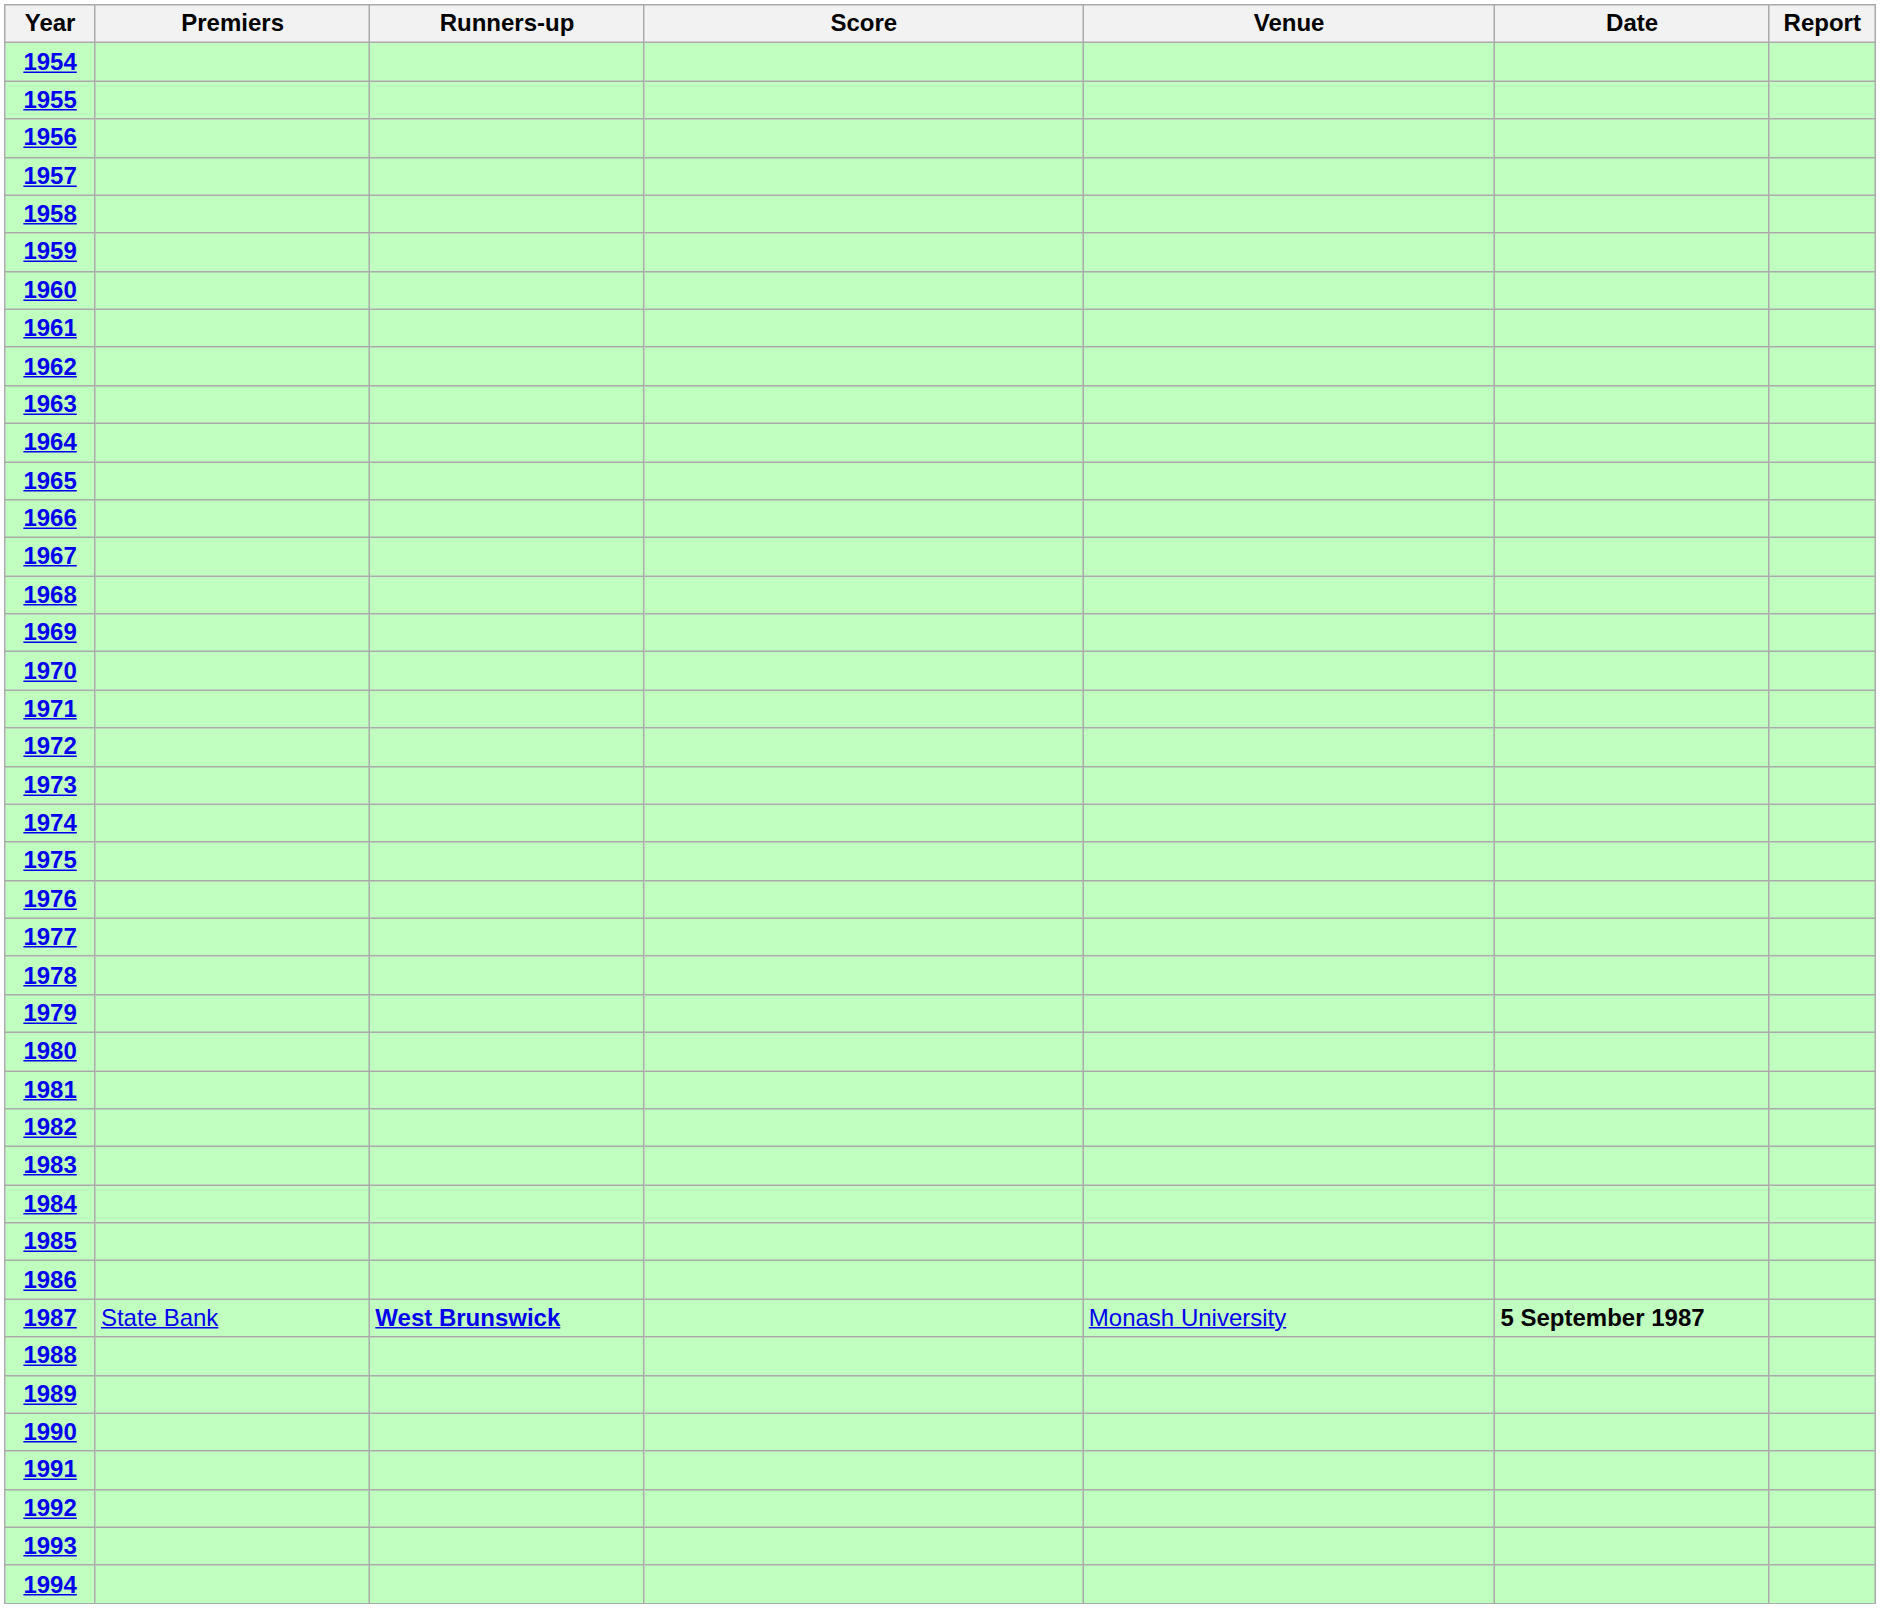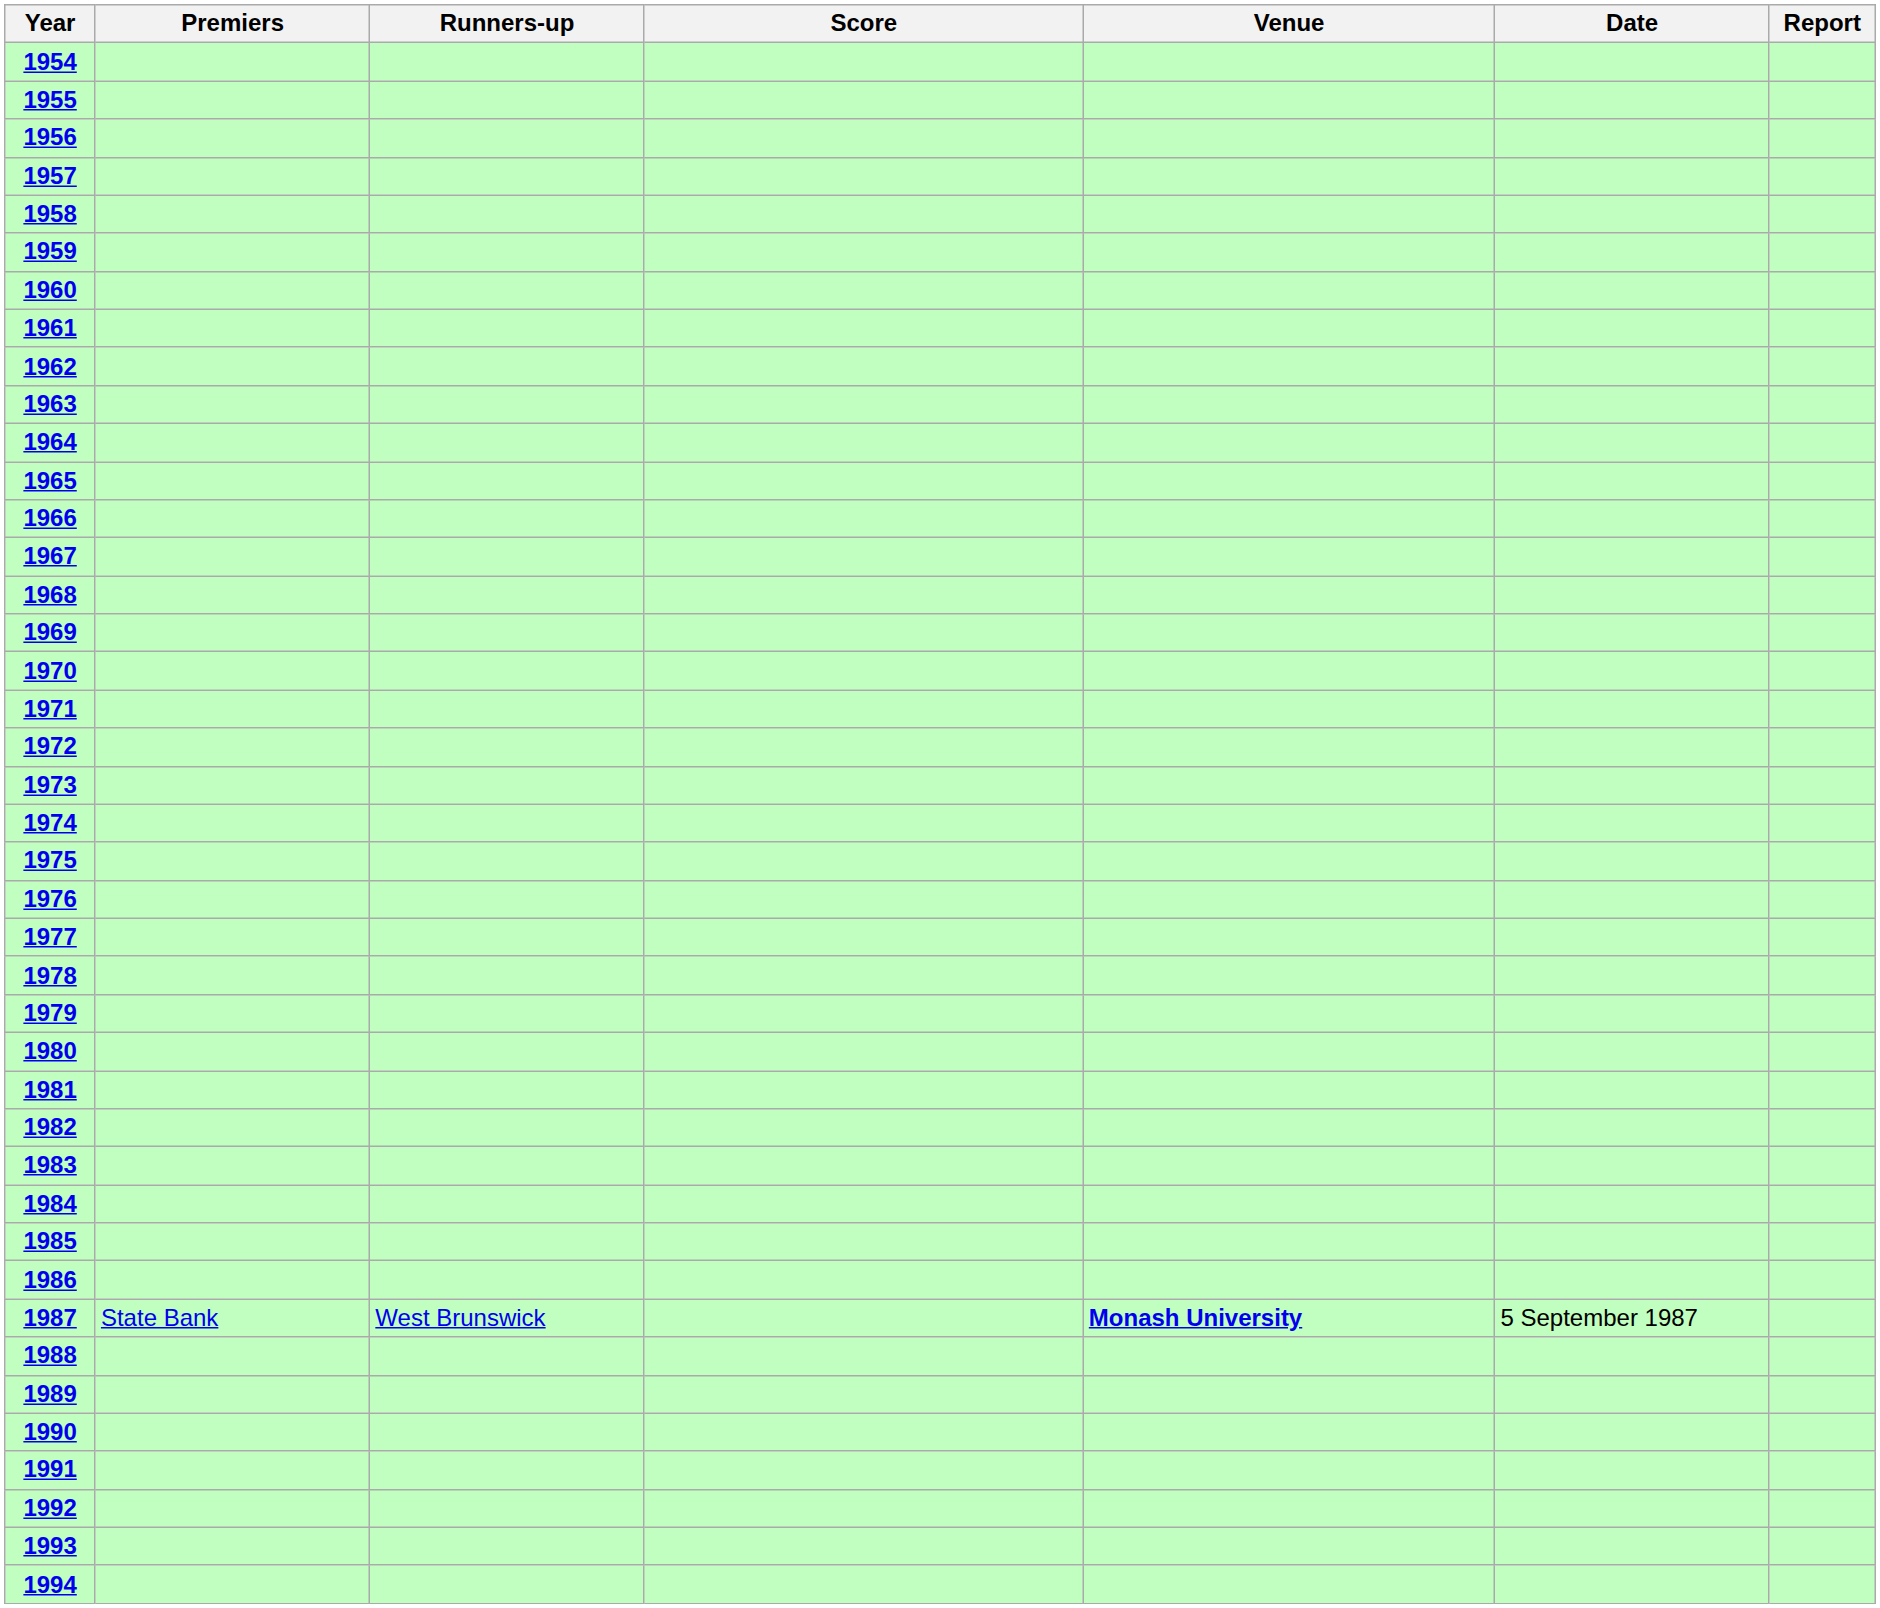(468, 1317) bold -> (460, 1317) normal
(1188, 1317) normal -> (1196, 1317) bold
(1603, 1317) bold -> (1599, 1317) normal
